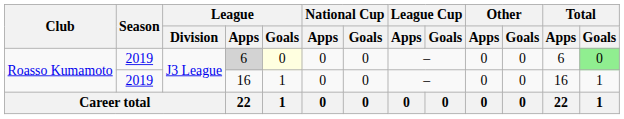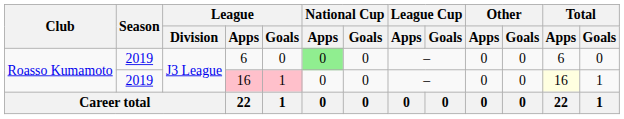(244, 59) lightgrey background -> (244, 59) no background
(282, 59) lightyellow background -> (282, 59) no background
(323, 59) no background -> (323, 59) lightgreen background
(599, 59) lightgreen background -> (599, 59) no background
(244, 80) no background -> (244, 80) pink background
(282, 80) no background -> (282, 80) pink background
(561, 80) no background -> (561, 80) lightyellow background
